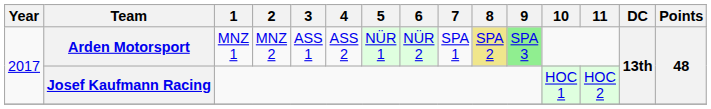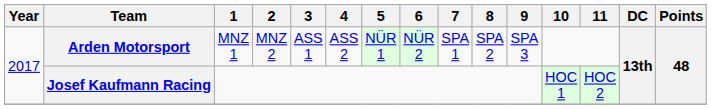(490, 46) khaki background -> (490, 46) no background
(524, 46) lightgreen background -> (524, 46) no background
